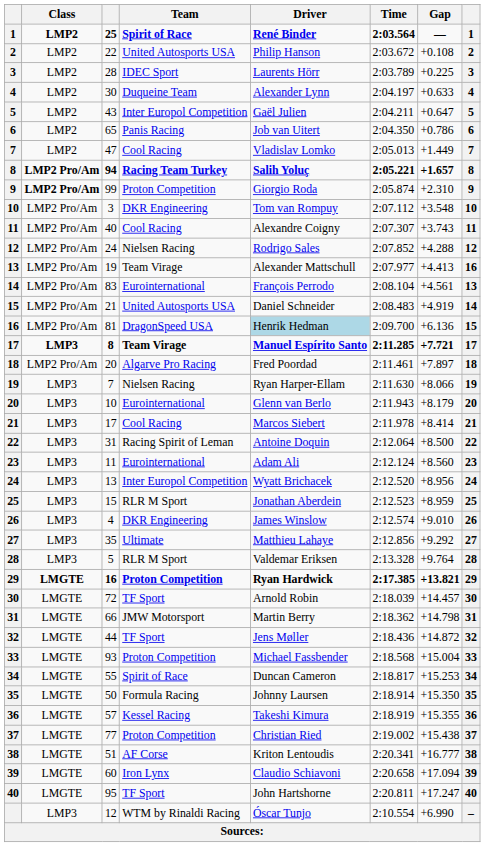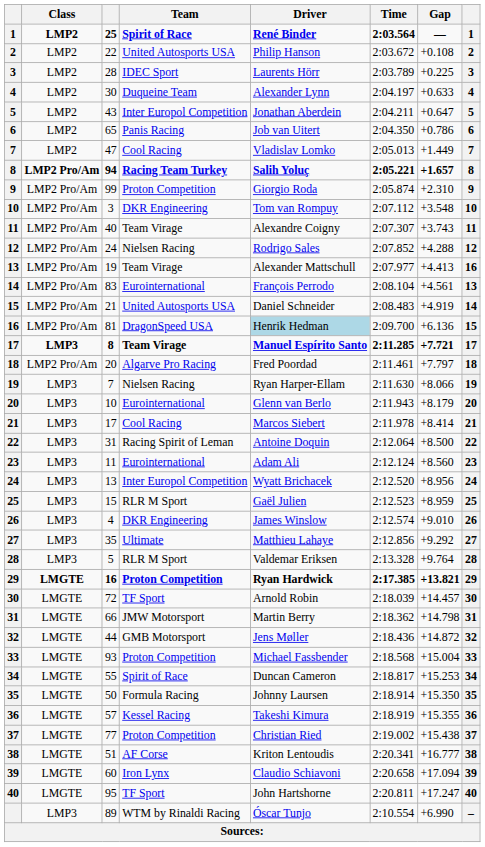(280, 112) Gaël Julien -> (297, 112) Jonathan Aberdein
(62, 189) bold -> (62, 189) normal
(152, 228) Cool Racing -> (152, 228) Team Virage
(437, 365) +7.897 -> (437, 365) +7.797
(297, 501) Jonathan Aberdein -> (280, 501) Gaël Julien
(143, 637) TF Sport -> (164, 637) GMB Motorsport
(111, 813) 12 -> (111, 813) 89
